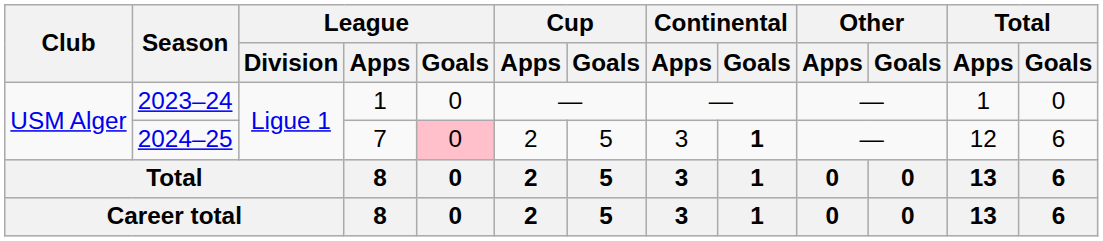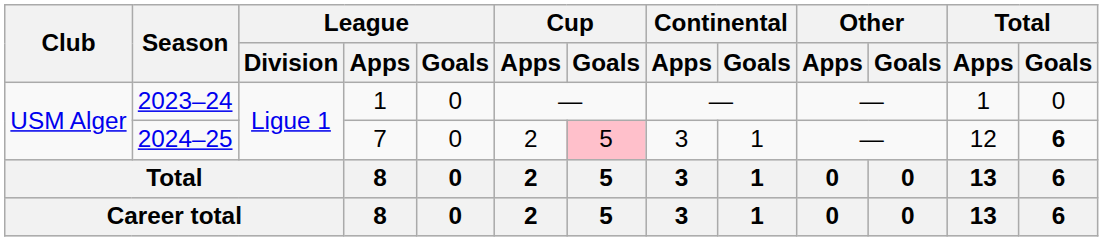(455, 139) pink background -> (455, 139) no background
(606, 139) no background -> (606, 139) pink background
(757, 139) bold -> (757, 139) normal
(1059, 139) normal -> (1059, 139) bold
